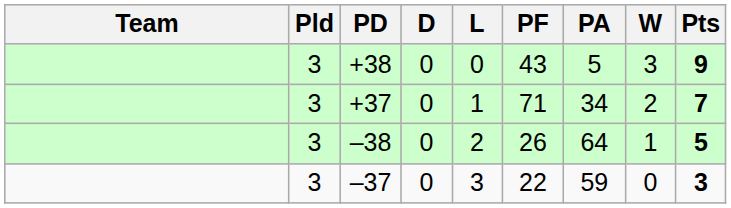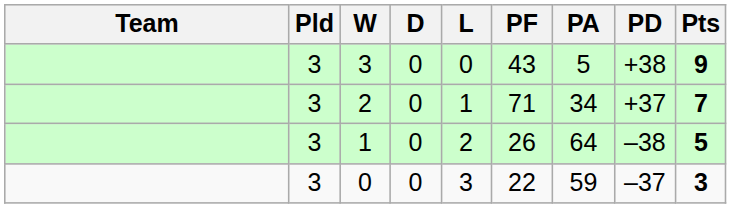columns swapped: (650, 24) <-> (370, 24)
